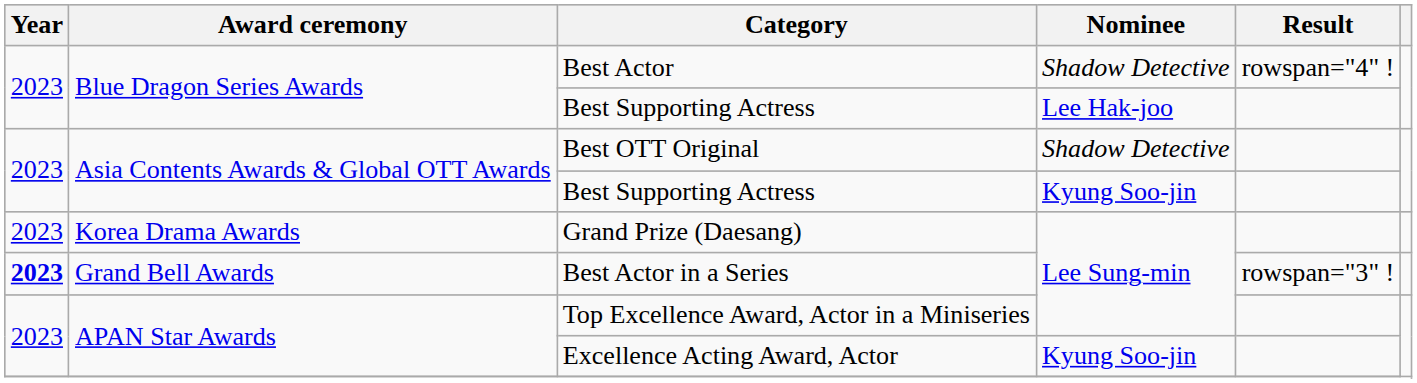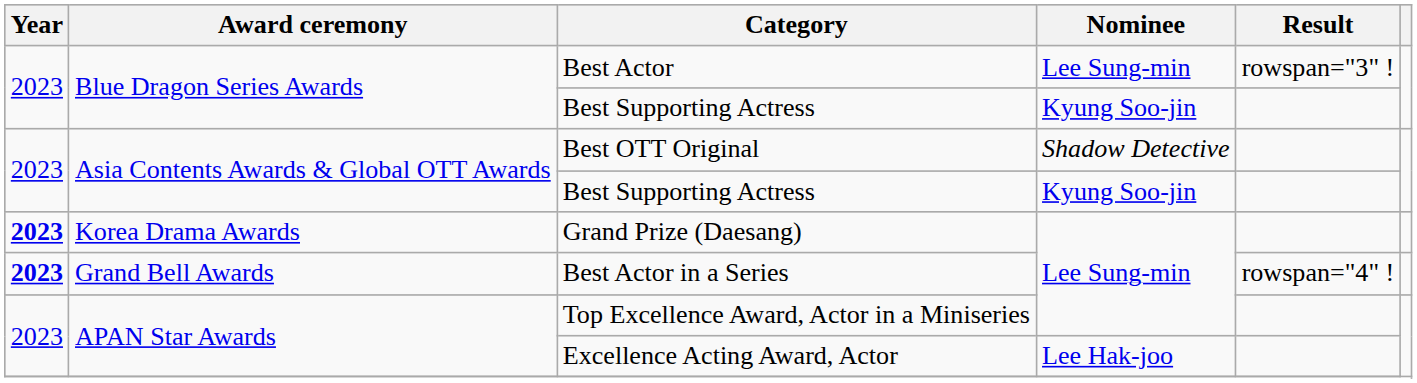(1136, 66) Shadow Detective -> (1116, 66) Lee Sung-min
(1318, 66) rowspan="4" ! -> (1318, 66) rowspan="3" !
(1108, 107) Lee Hak-joo -> (1119, 107) Kyung Soo-jin
(37, 231) normal -> (37, 231) bold
(1318, 273) rowspan="3" ! -> (1318, 273) rowspan="4" !
(1119, 356) Kyung Soo-jin -> (1108, 356) Lee Hak-joo
